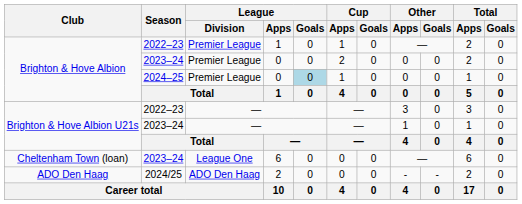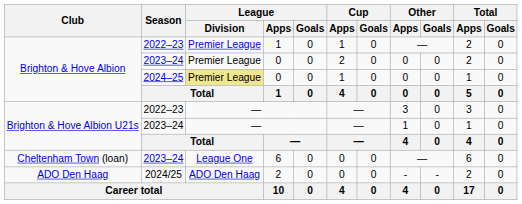(224, 77) no background -> (224, 77) khaki background
(310, 77) lightblue background -> (310, 77) no background
